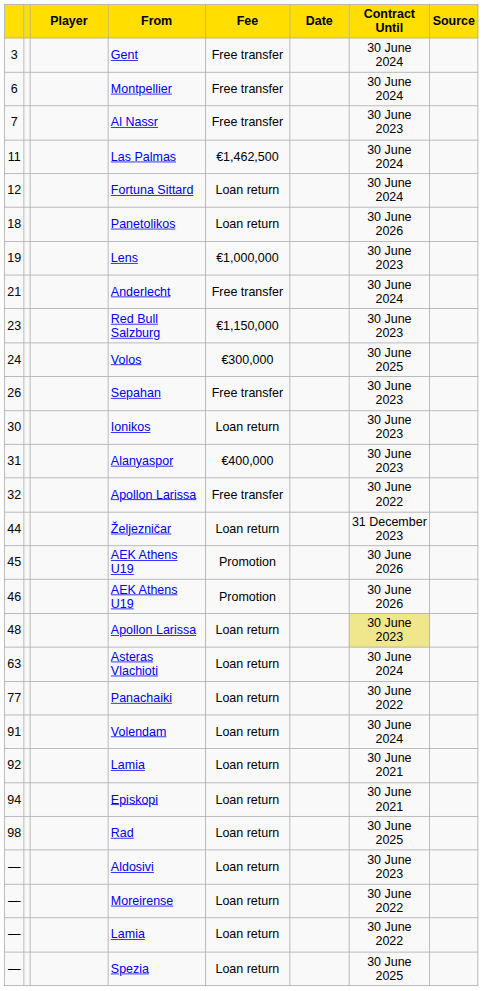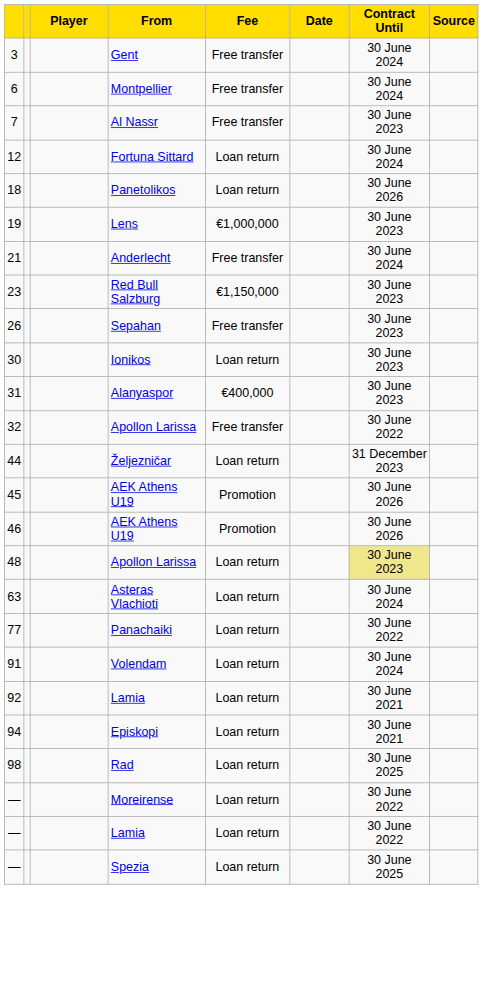- row: (14, 156)
- row: (14, 359)
- row: (14, 867)
